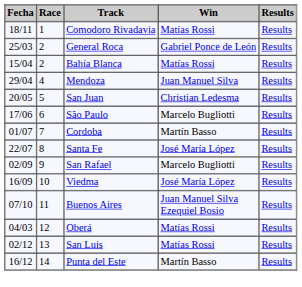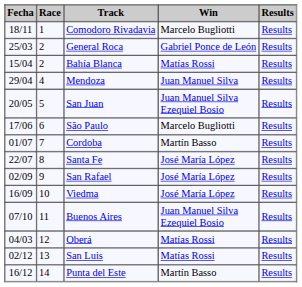(188, 30) Matías Rossi -> (198, 30) Marcelo Bugliotti
(200, 97) Christian Ledesma -> (199, 103) Juan Manuel Silva Ezequiel Bosio
(198, 165) Marcelo Bugliotti -> (198, 177) José María López
